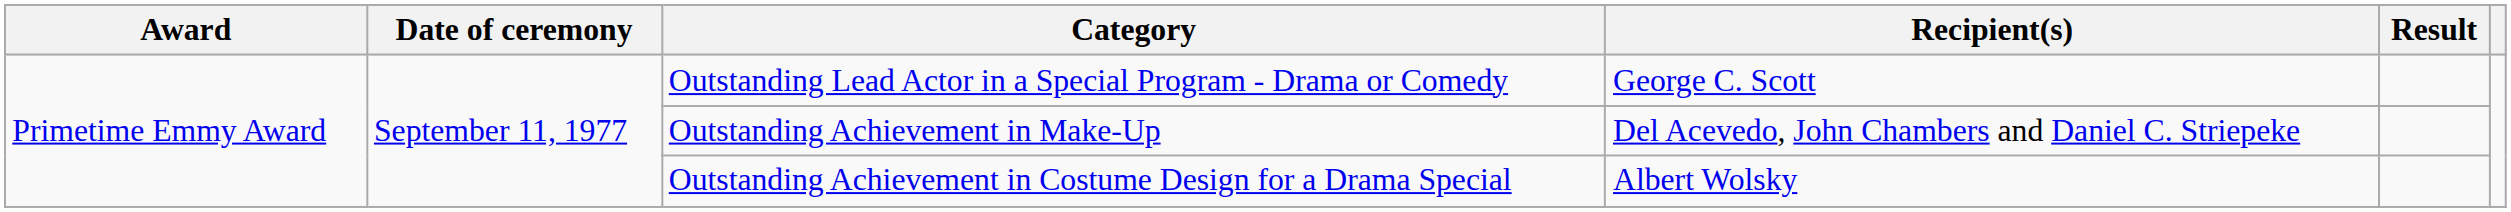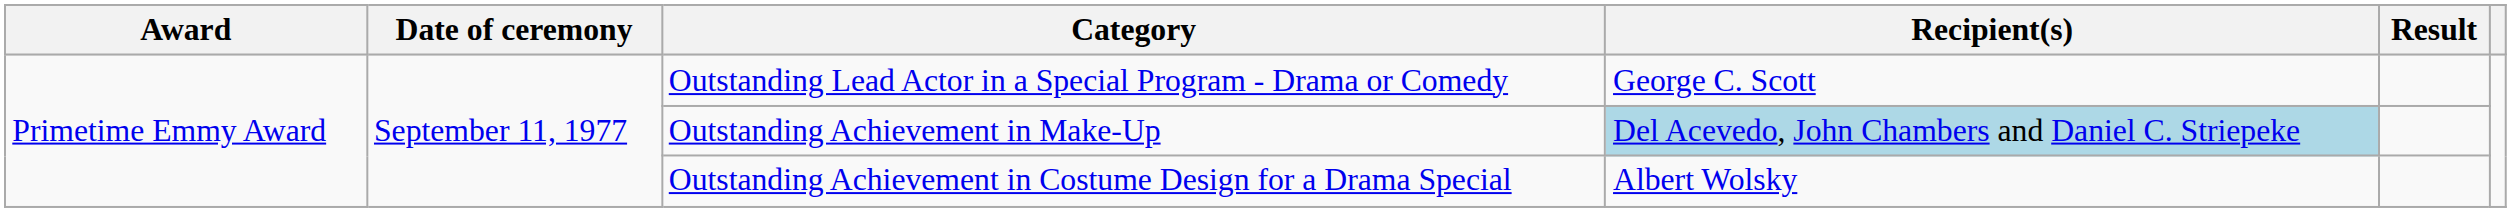(1957, 130) no background -> (1957, 130) lightblue background
